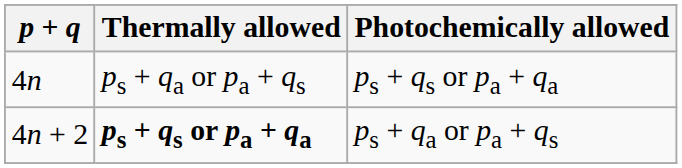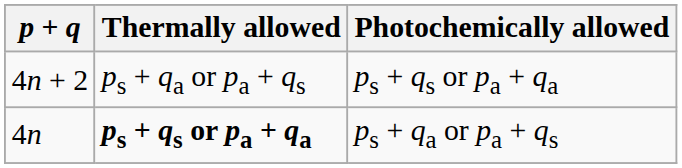(27, 79) 4n -> (50, 79) 4n + 2
(50, 134) 4n + 2 -> (27, 134) 4n
